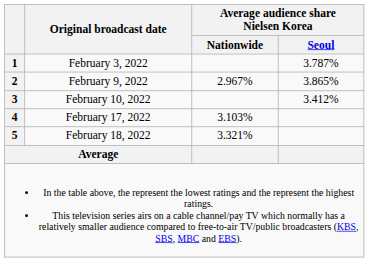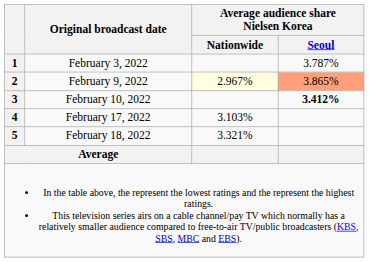(235, 81) no background -> (235, 81) lightyellow background
(321, 81) no background -> (321, 81) lightsalmon background
(321, 99) normal -> (321, 99) bold
